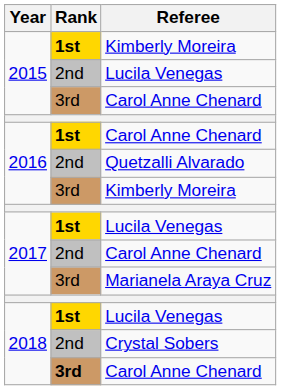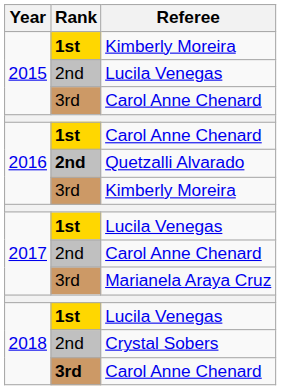(69, 163) normal -> (70, 163) bold
